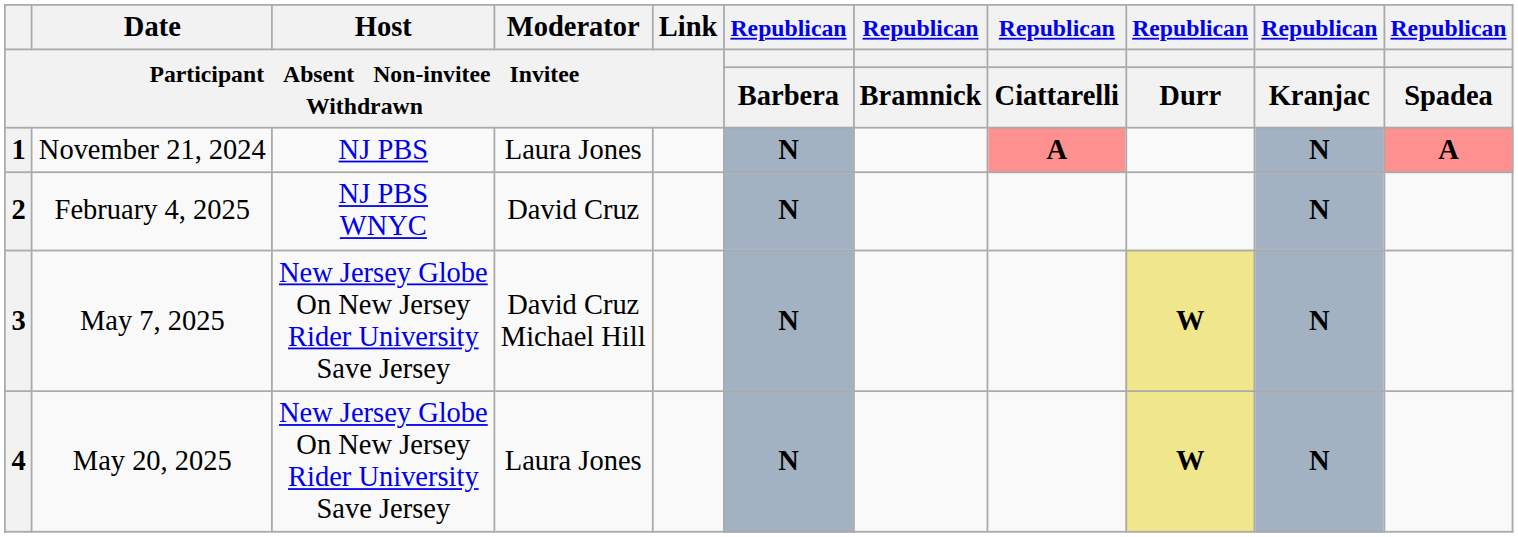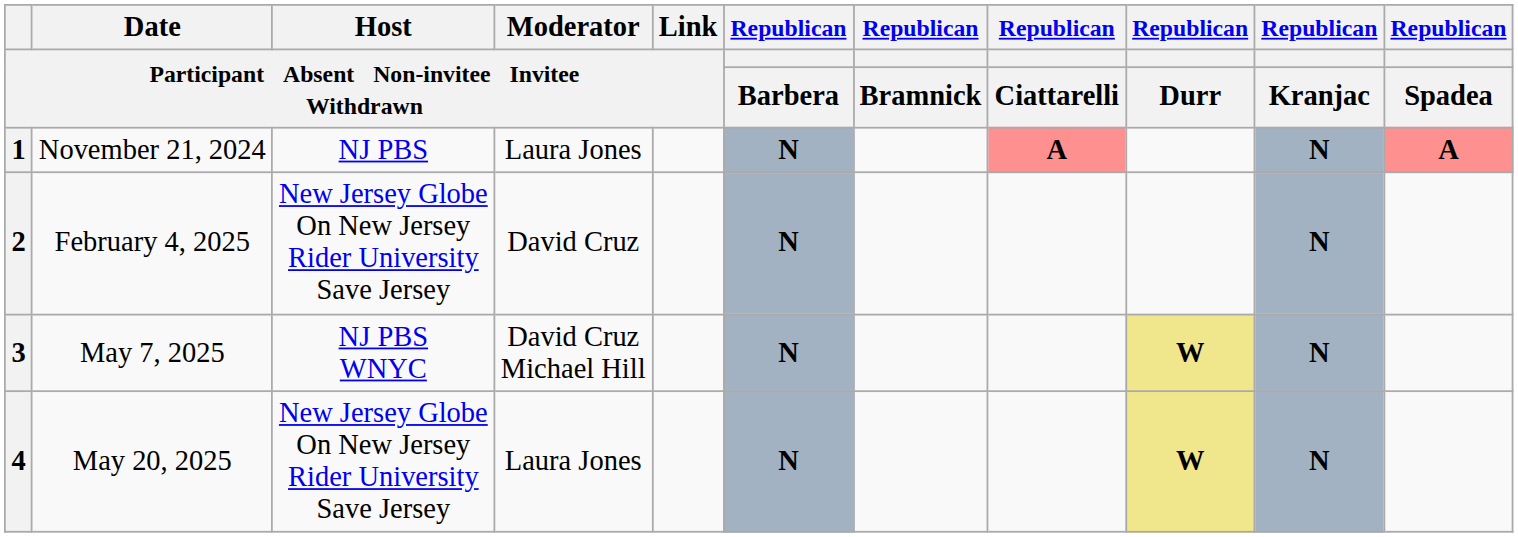(383, 210) NJ PBS WNYC -> (383, 242) New Jersey Globe On New Jersey Rider University Save Jersey
(383, 319) New Jersey Globe On New Jersey Rider University Save Jersey -> (383, 351) NJ PBS WNYC
